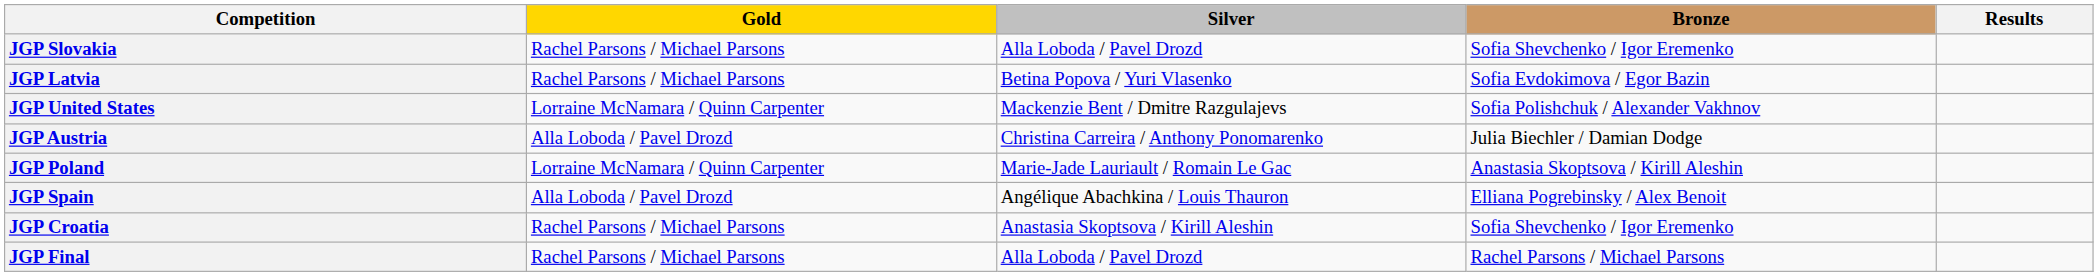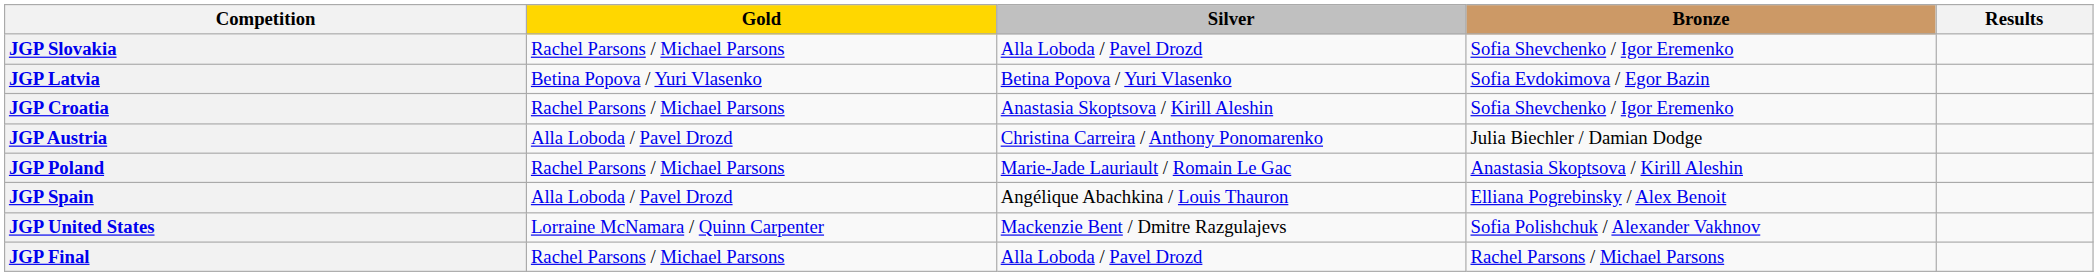(658, 78) Rachel Parsons / Michael Parsons -> (646, 78) Betina Popova / Yuri Vlasenko
rows swapped: (82, 108) <-> (59, 227)
(677, 167) Lorraine McNamara / Quinn Carpenter -> (658, 167) Rachel Parsons / Michael Parsons
